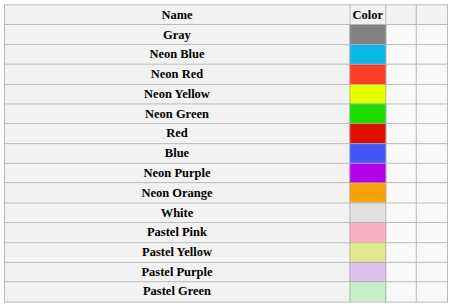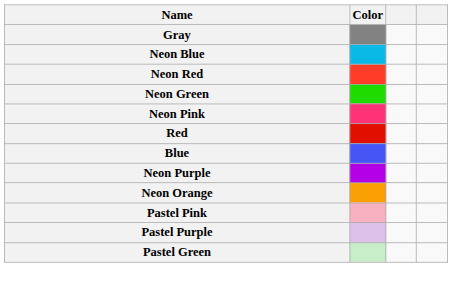- row: (177, 94)
+ row: (177, 113)
- row: (177, 212)
- row: (177, 252)
